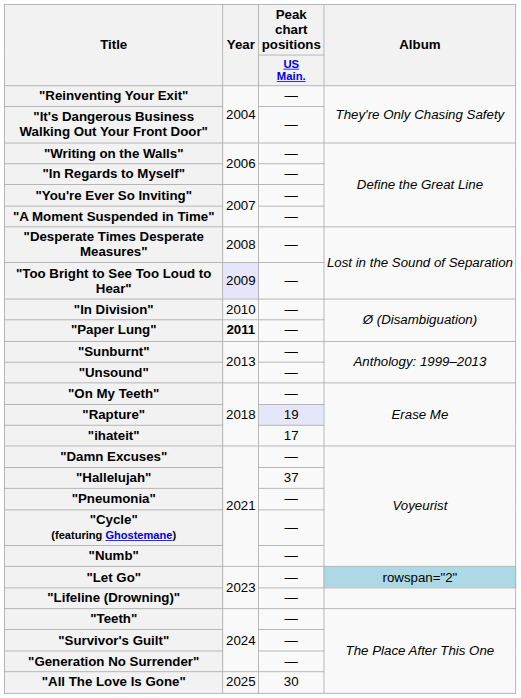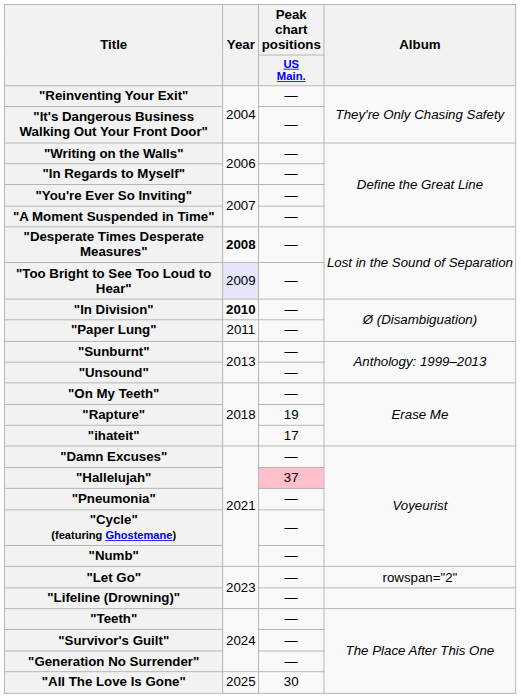(241, 244) normal -> (241, 244) bold
(241, 309) normal -> (241, 309) bold
(241, 330) bold -> (241, 330) normal
(291, 414) lavender background -> (291, 414) no background
(291, 478) no background -> (291, 478) pink background
(420, 577) lightblue background -> (420, 577) no background
